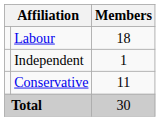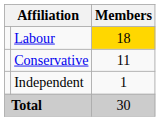(123, 37) no background -> (123, 37) gold background
rows swapped: (51, 82) <-> (49, 60)
